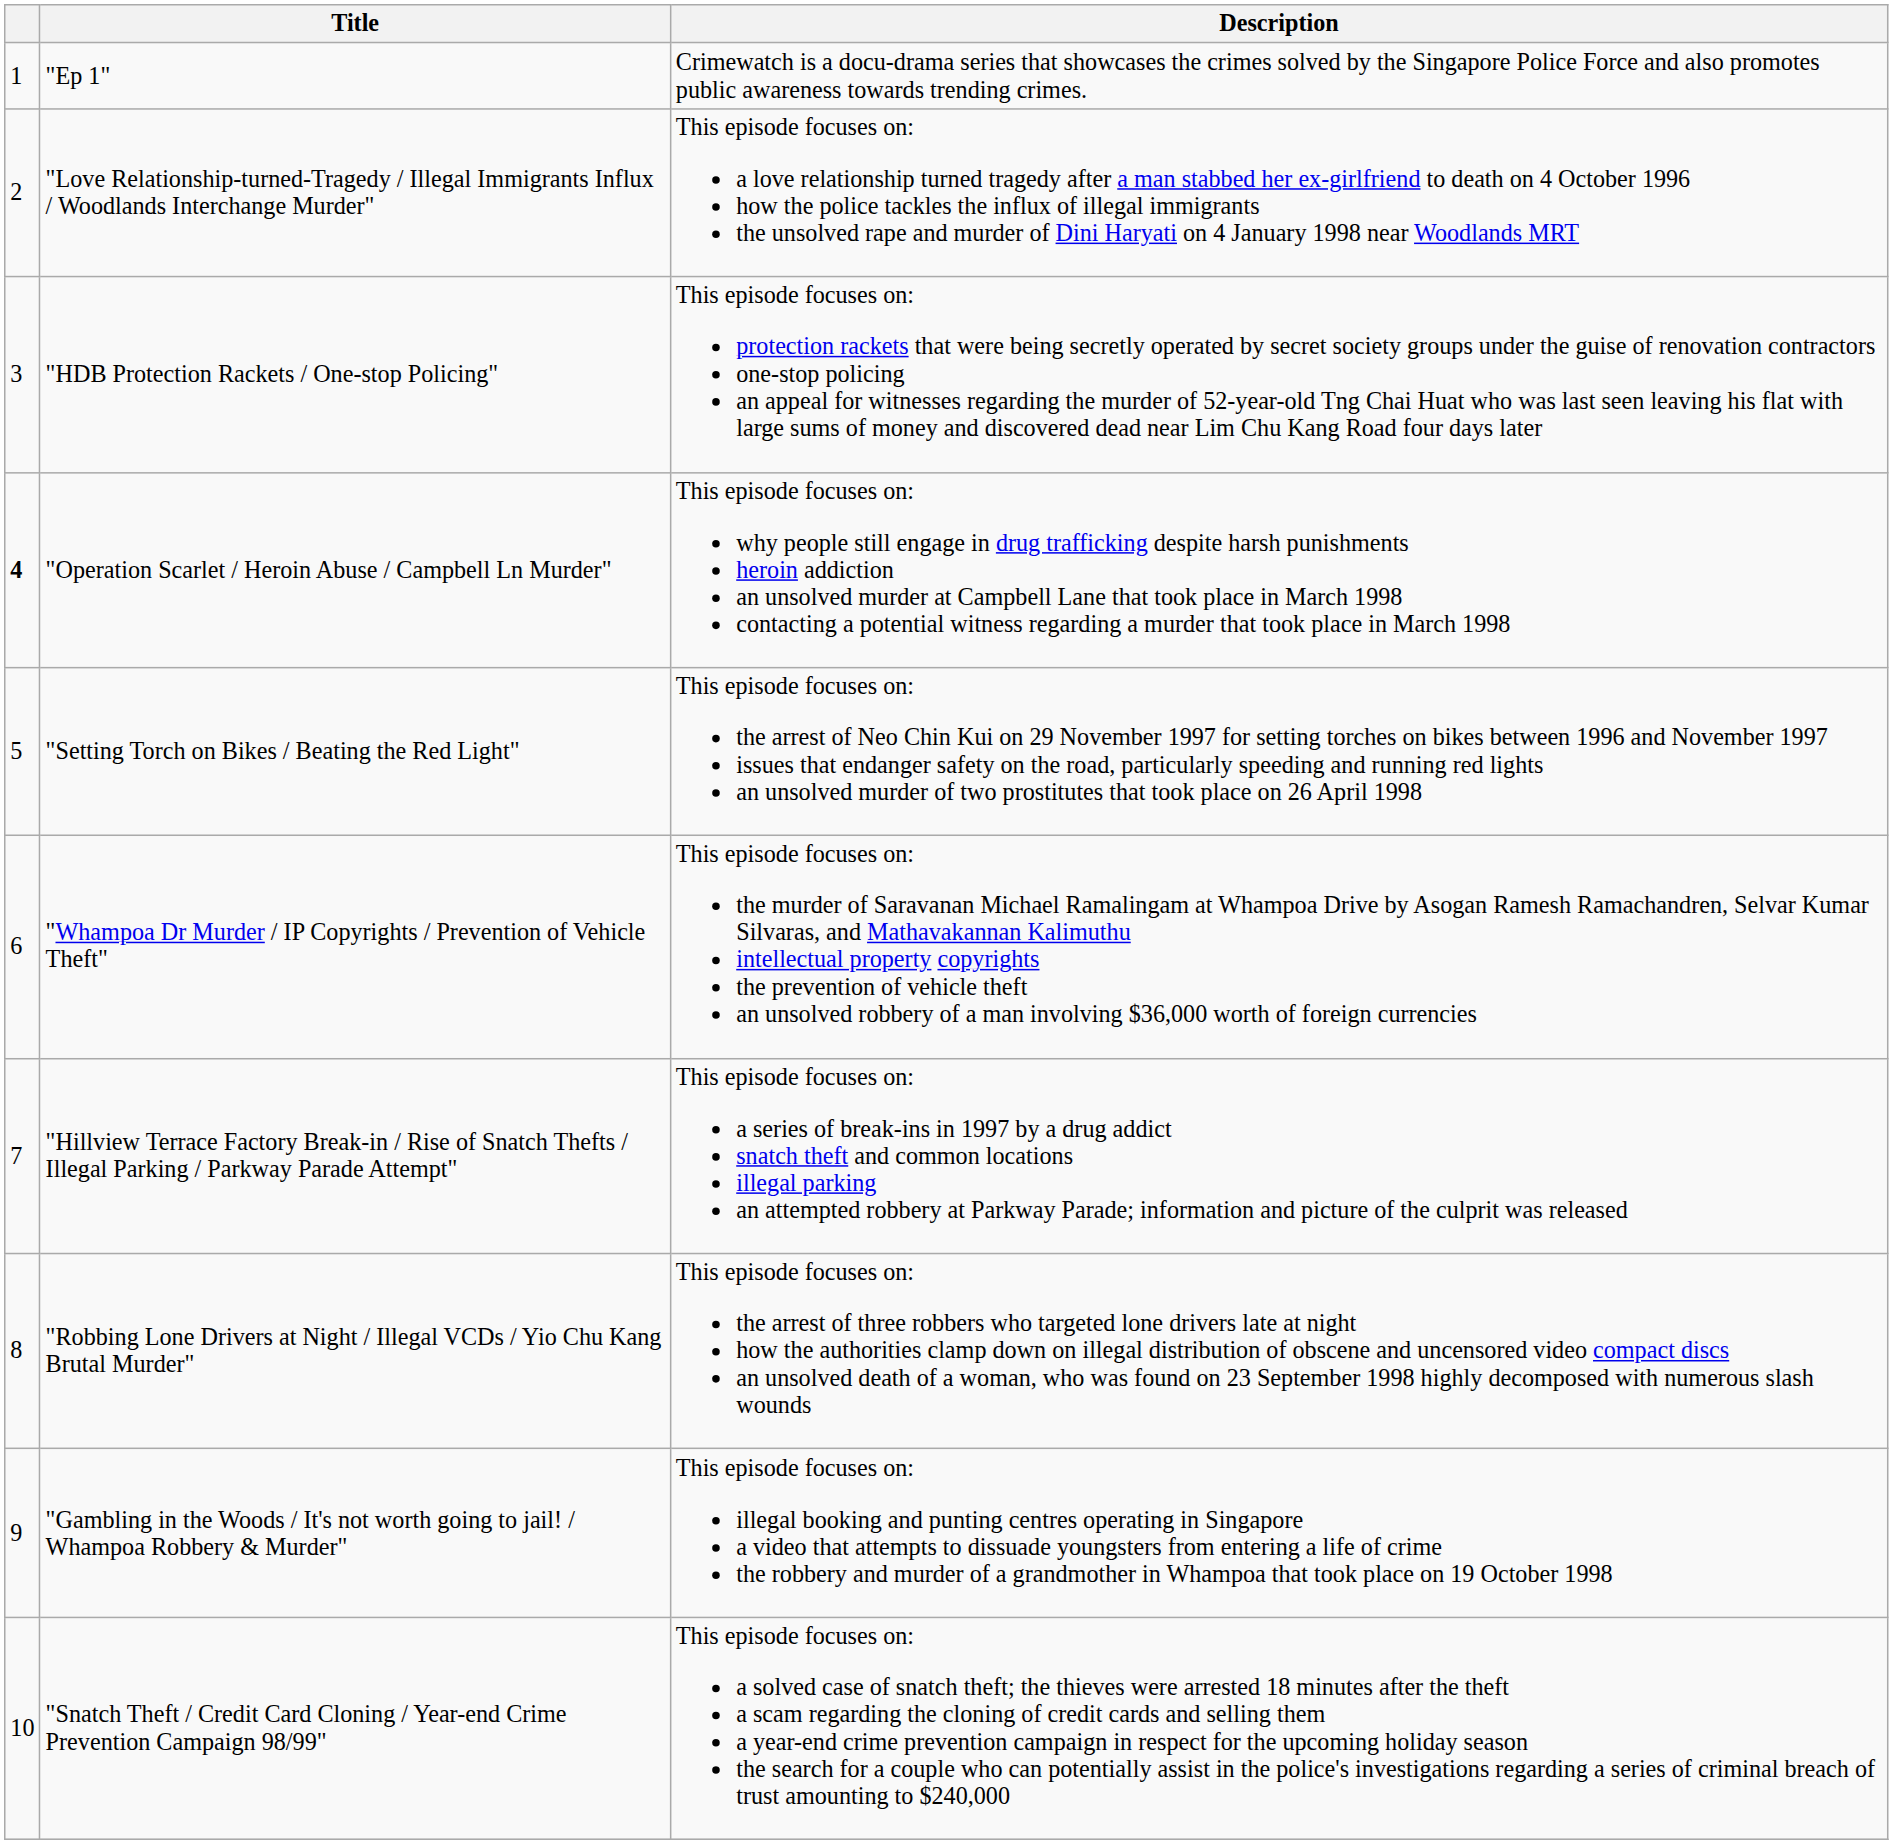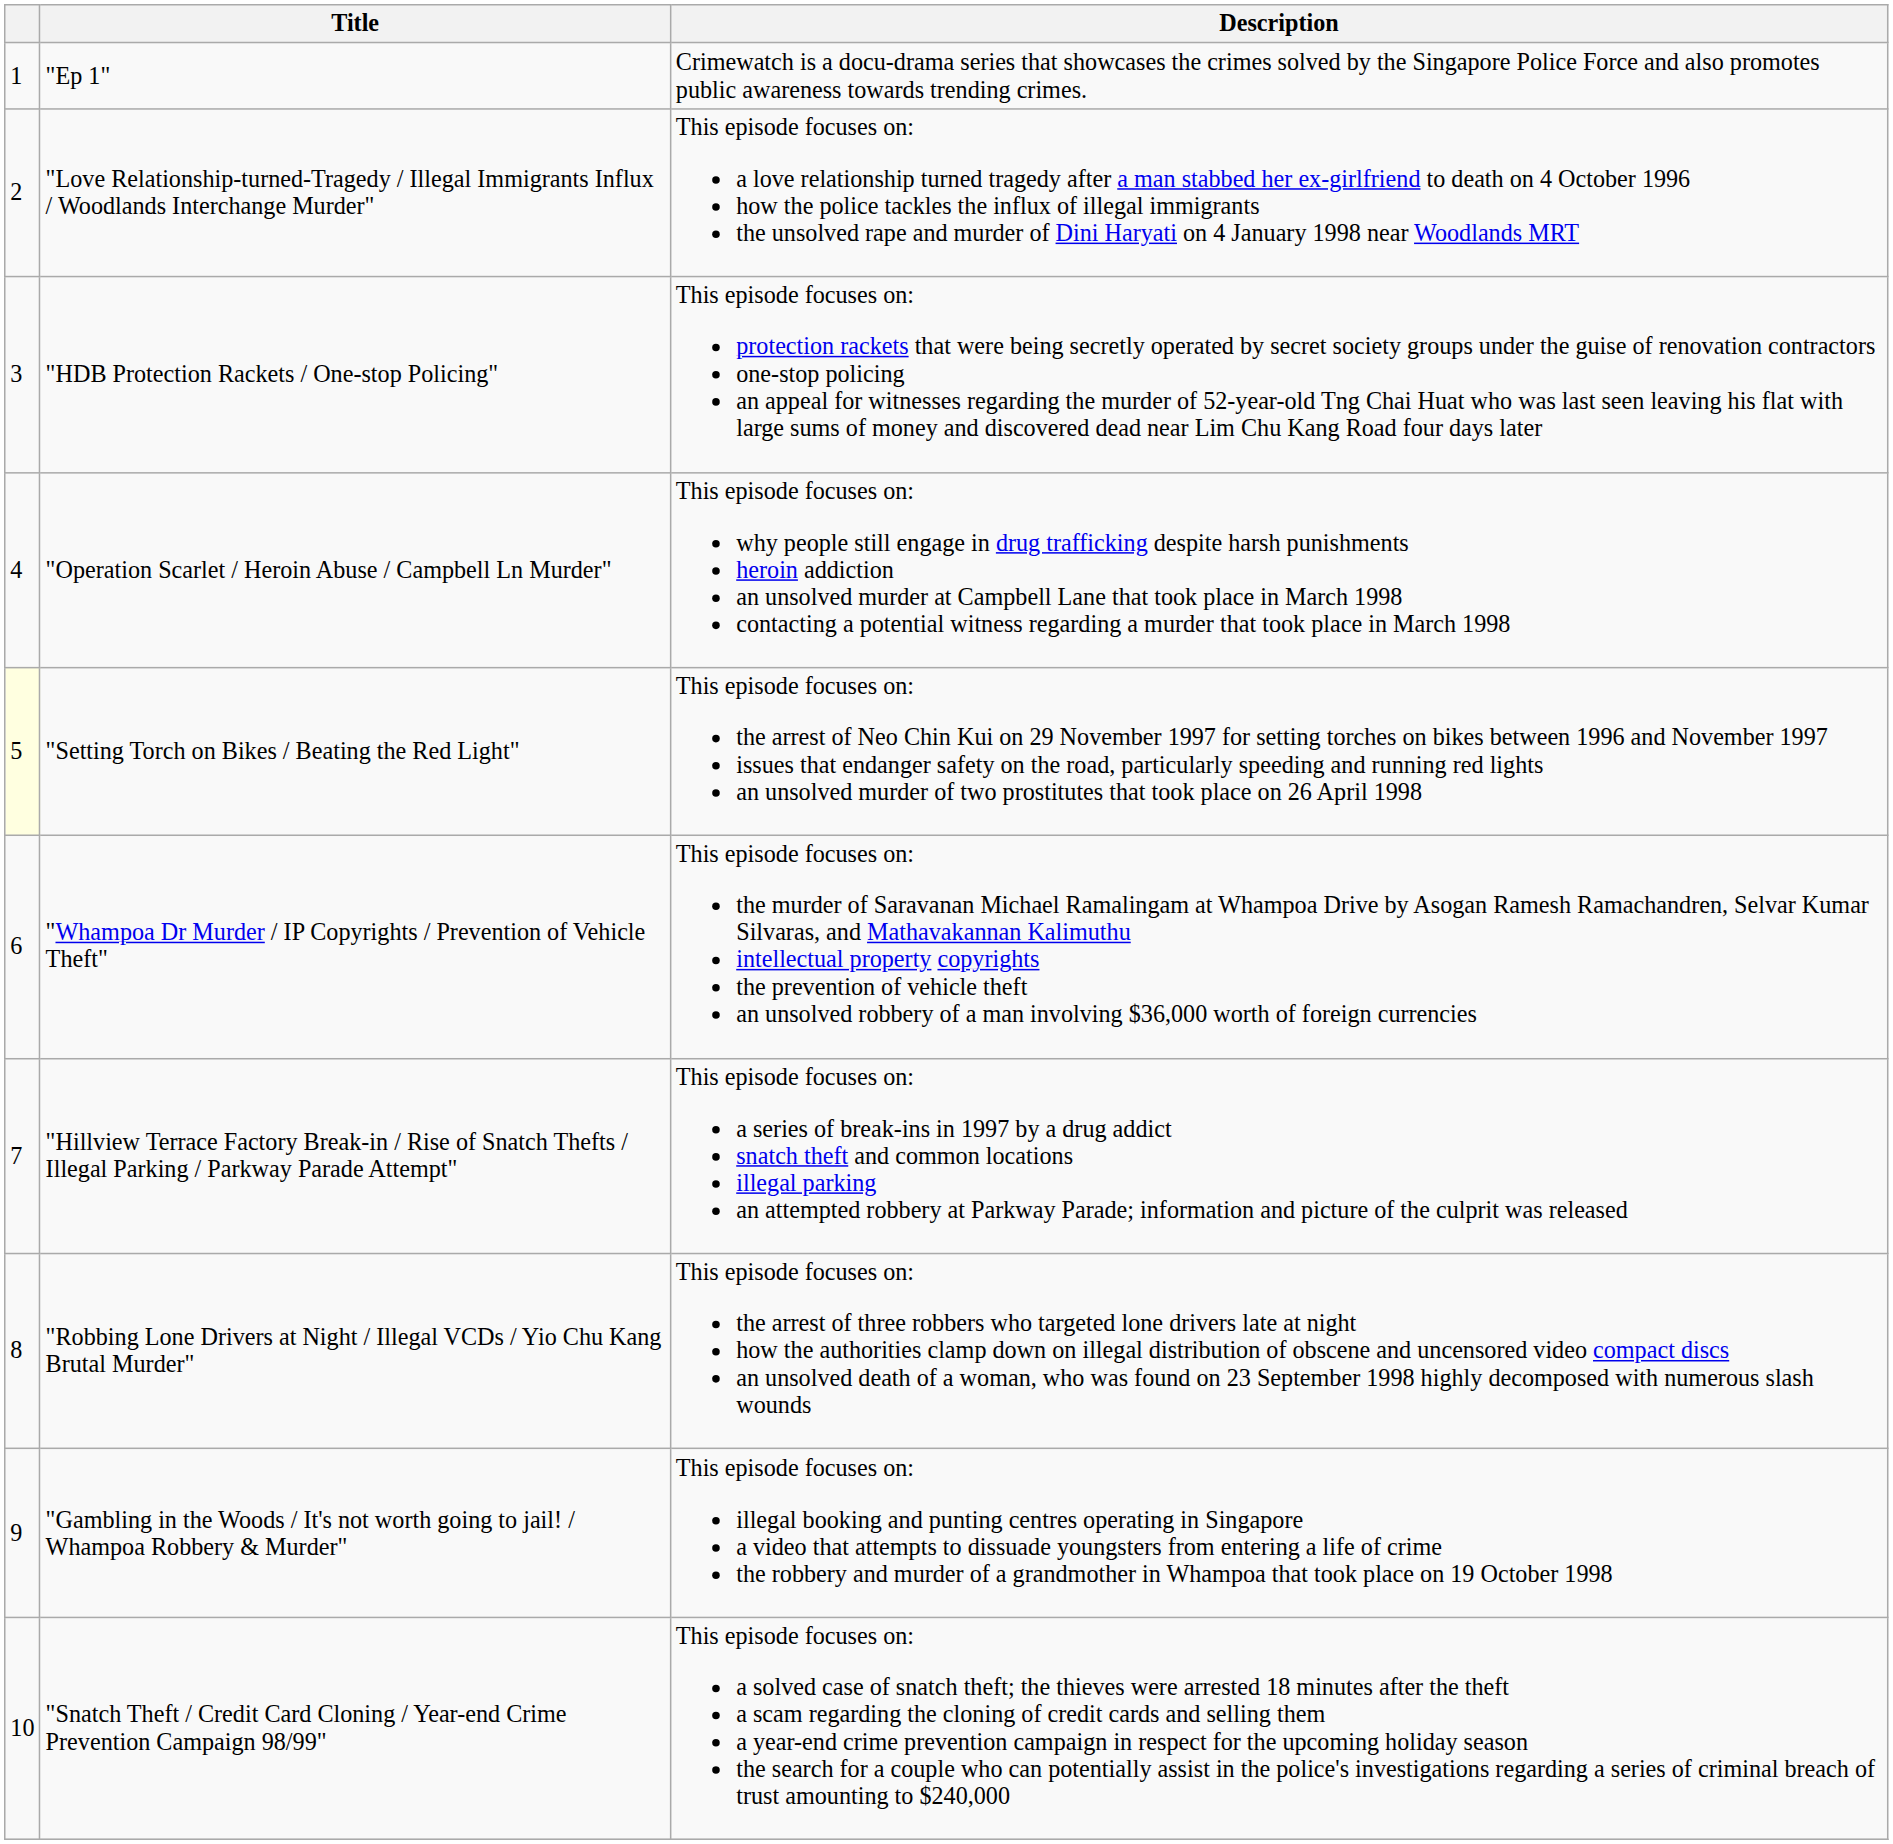(16, 569) bold -> (16, 569) normal
(16, 751) no background -> (16, 751) lightyellow background
